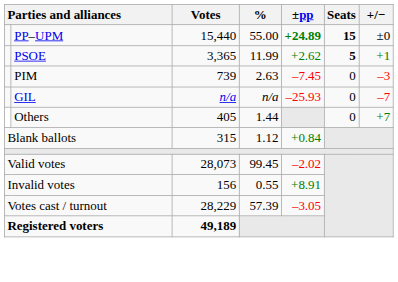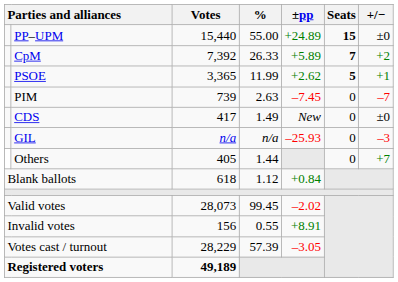(303, 35) bold -> (303, 35) normal
+ row: (28, 55)
(384, 76) –3 -> (384, 96) –7
+ row: (27, 117)
(384, 96) –7 -> (384, 138) –3
(226, 138) 315 -> (226, 179) 618
